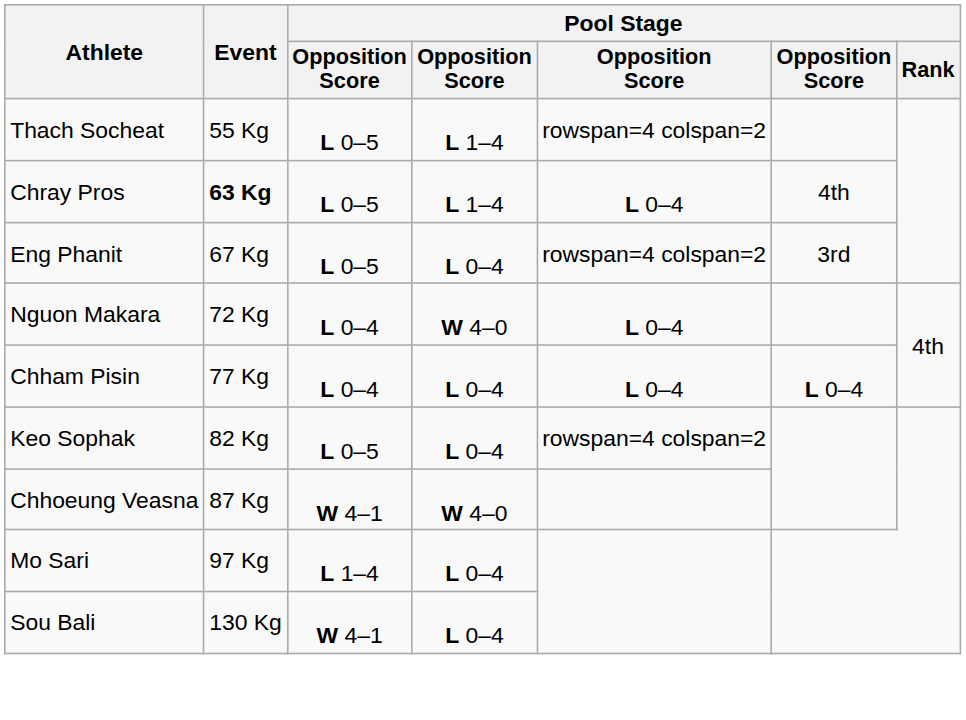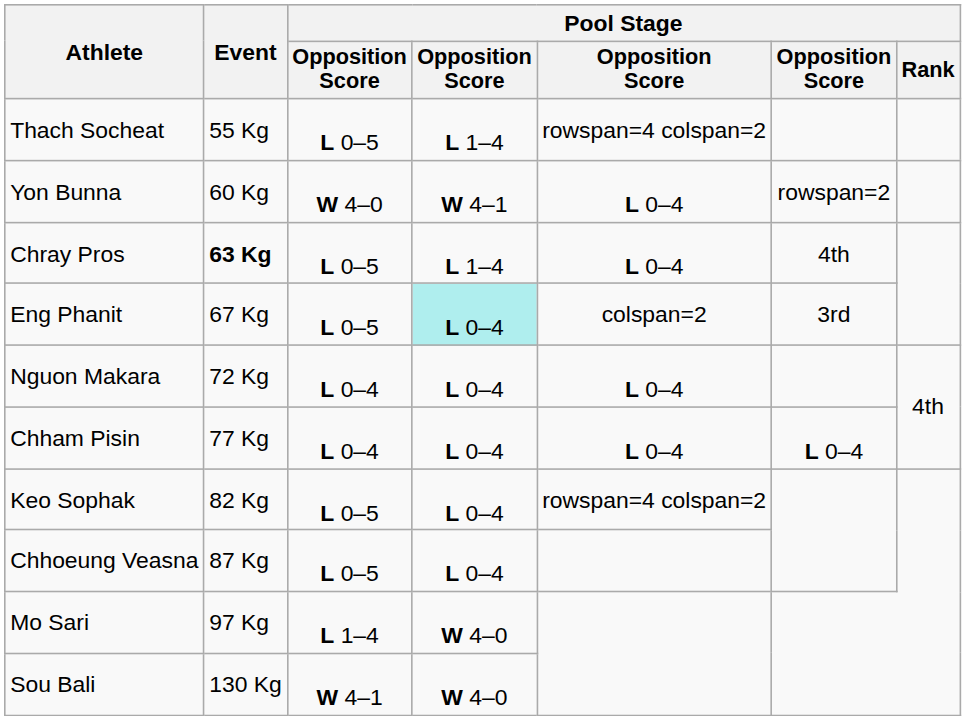+ row: (66, 192)
(474, 266) no background -> (474, 328) paleturquoise background
(654, 253) rowspan=4 colspan=2 -> (654, 315) colspan=2
(474, 328) W 4–0 -> (474, 389) L 0–4
(350, 513) W 4–1 -> (350, 574) L 0–5
(474, 513) W 4–0 -> (474, 574) L 0–4
(474, 574) L 0–4 -> (474, 636) W 4–0
(474, 636) L 0–4 -> (474, 697) W 4–0
